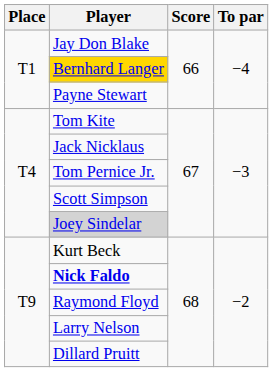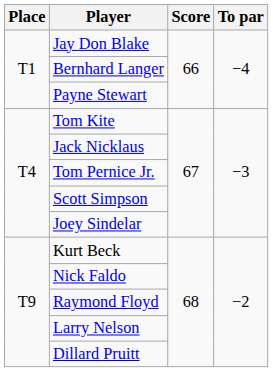(108, 69) gold background -> (108, 69) no background
(97, 224) lightgrey background -> (97, 224) no background
(91, 276) bold -> (89, 276) normal
